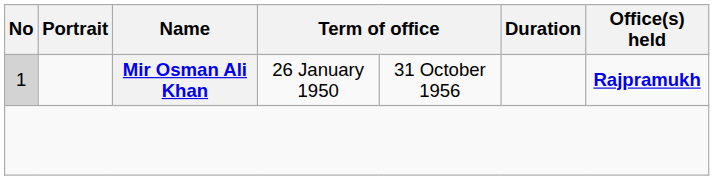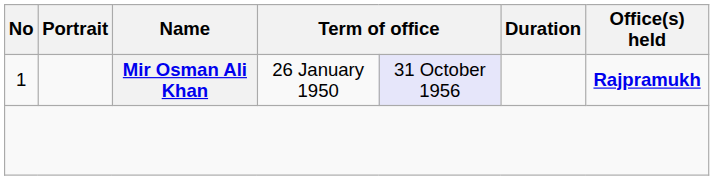(21, 79) lightgrey background -> (21, 79) no background
(440, 79) no background -> (440, 79) lavender background
